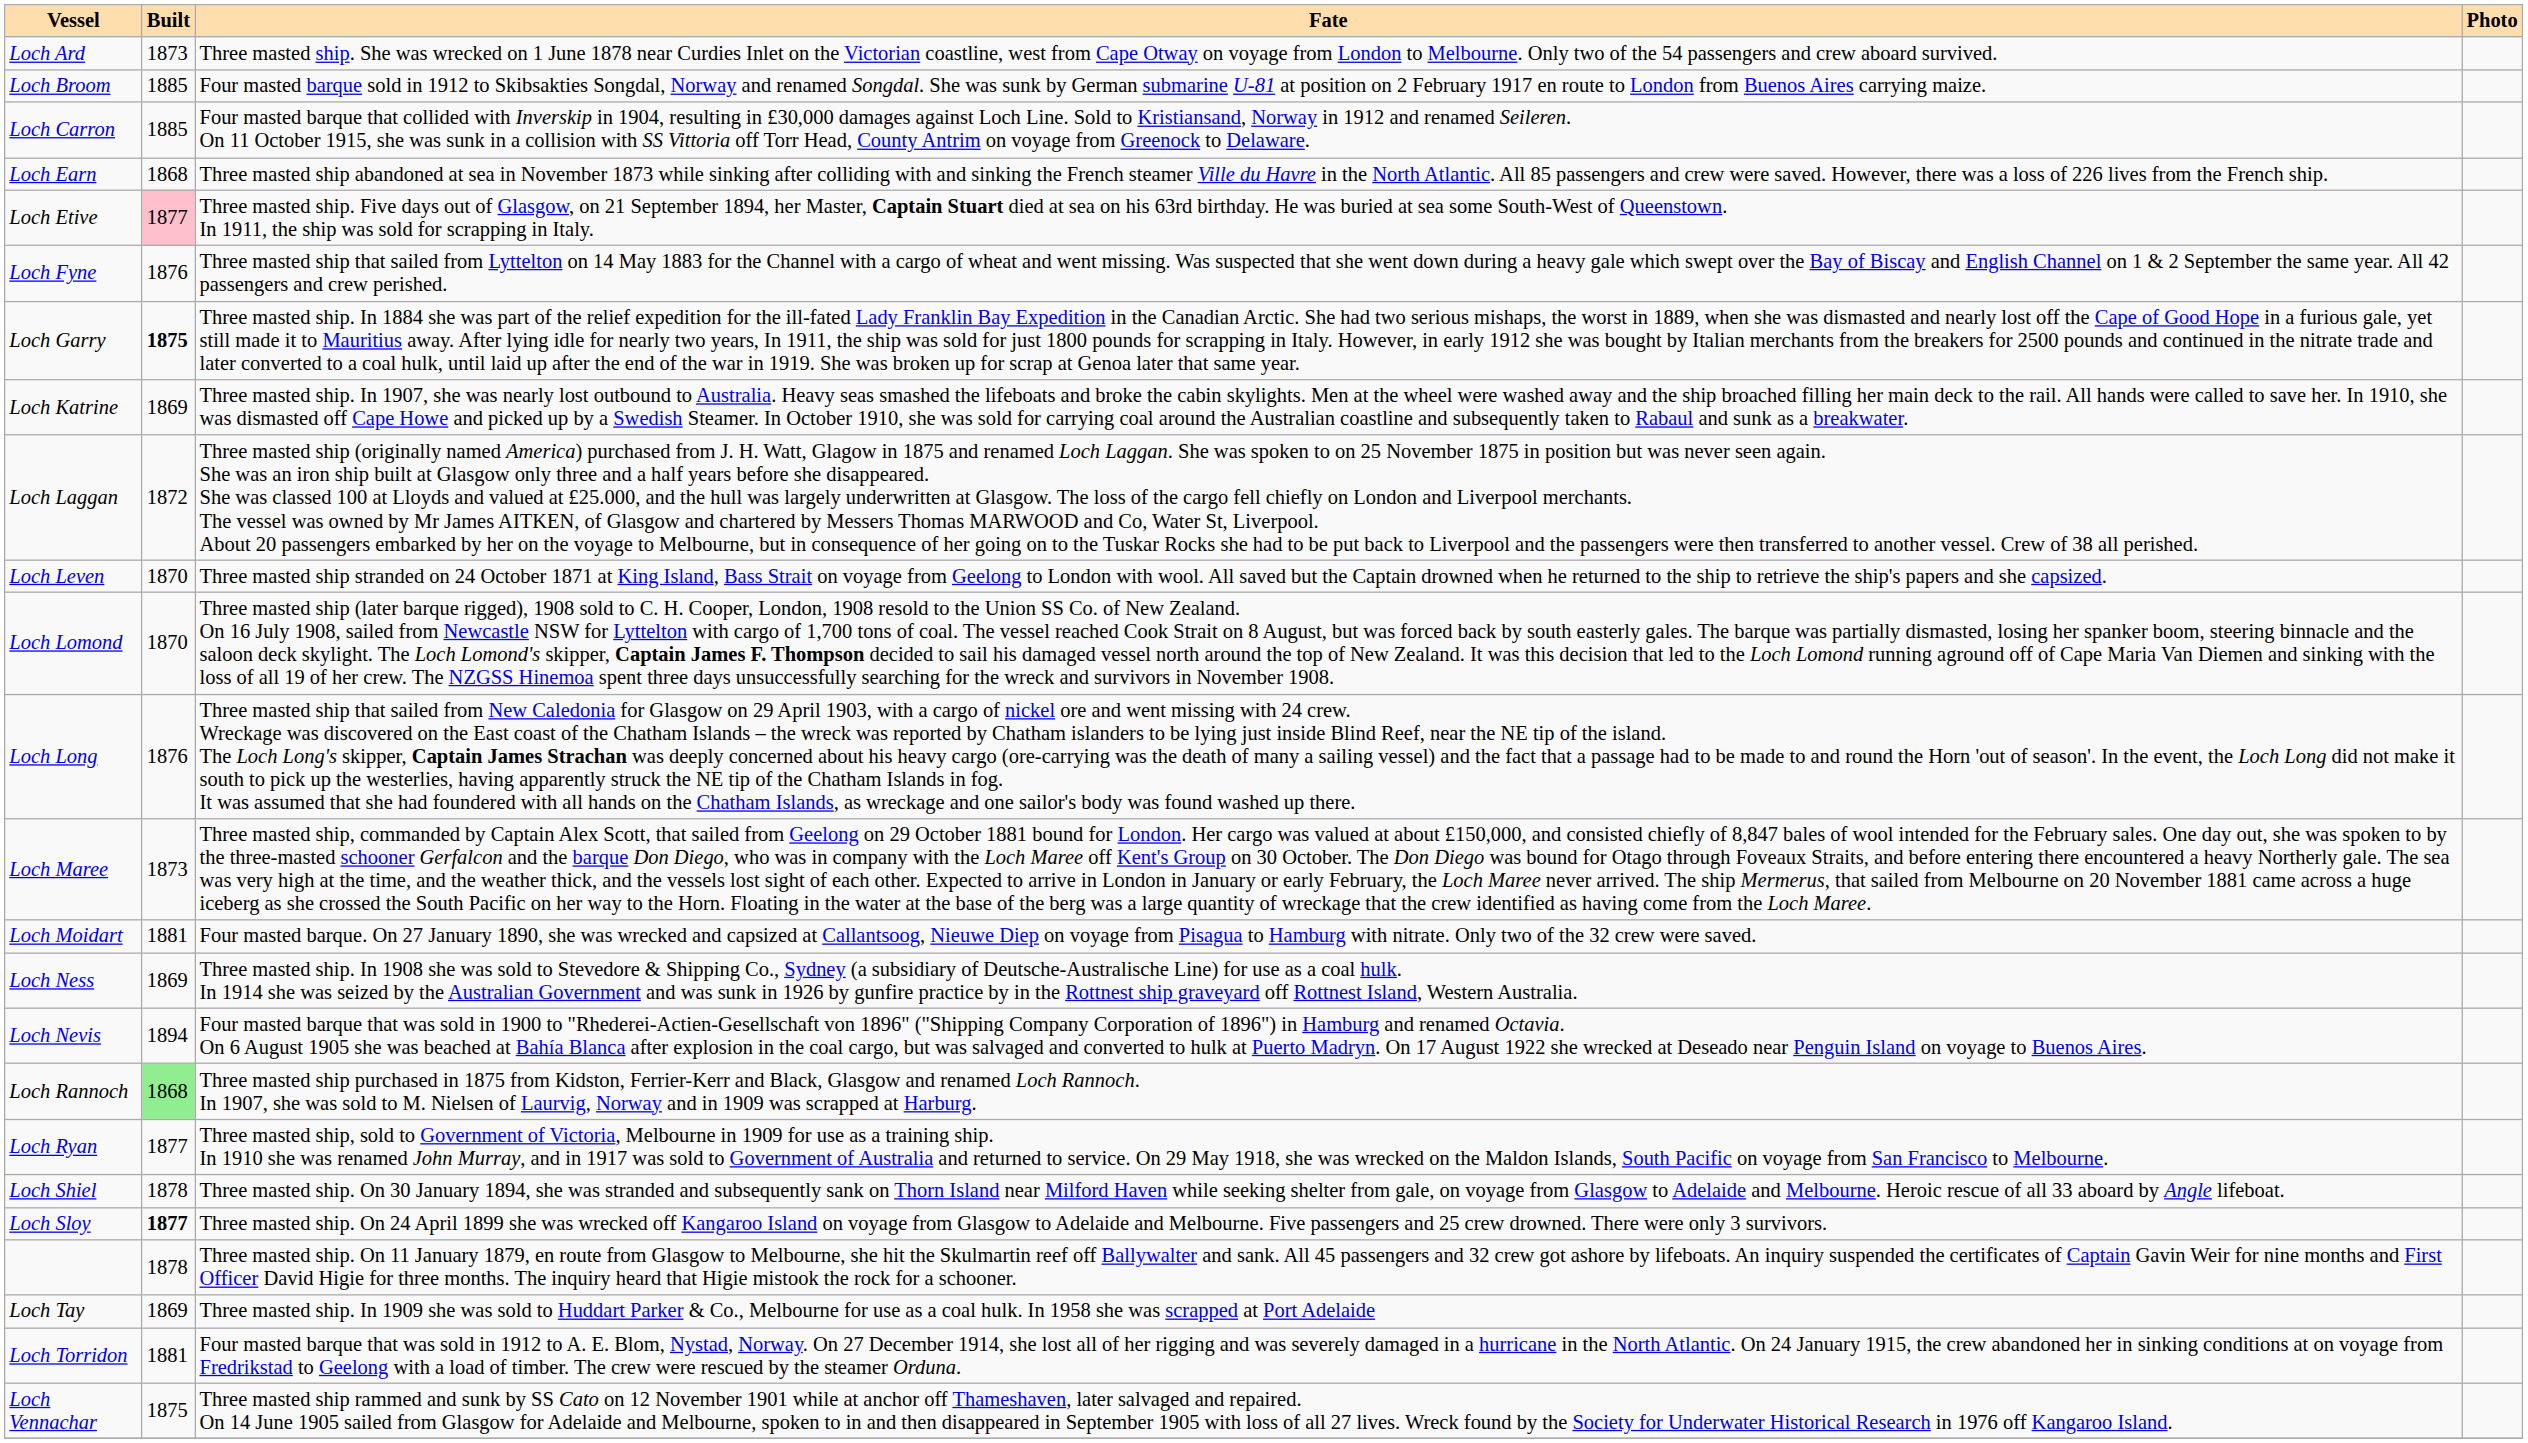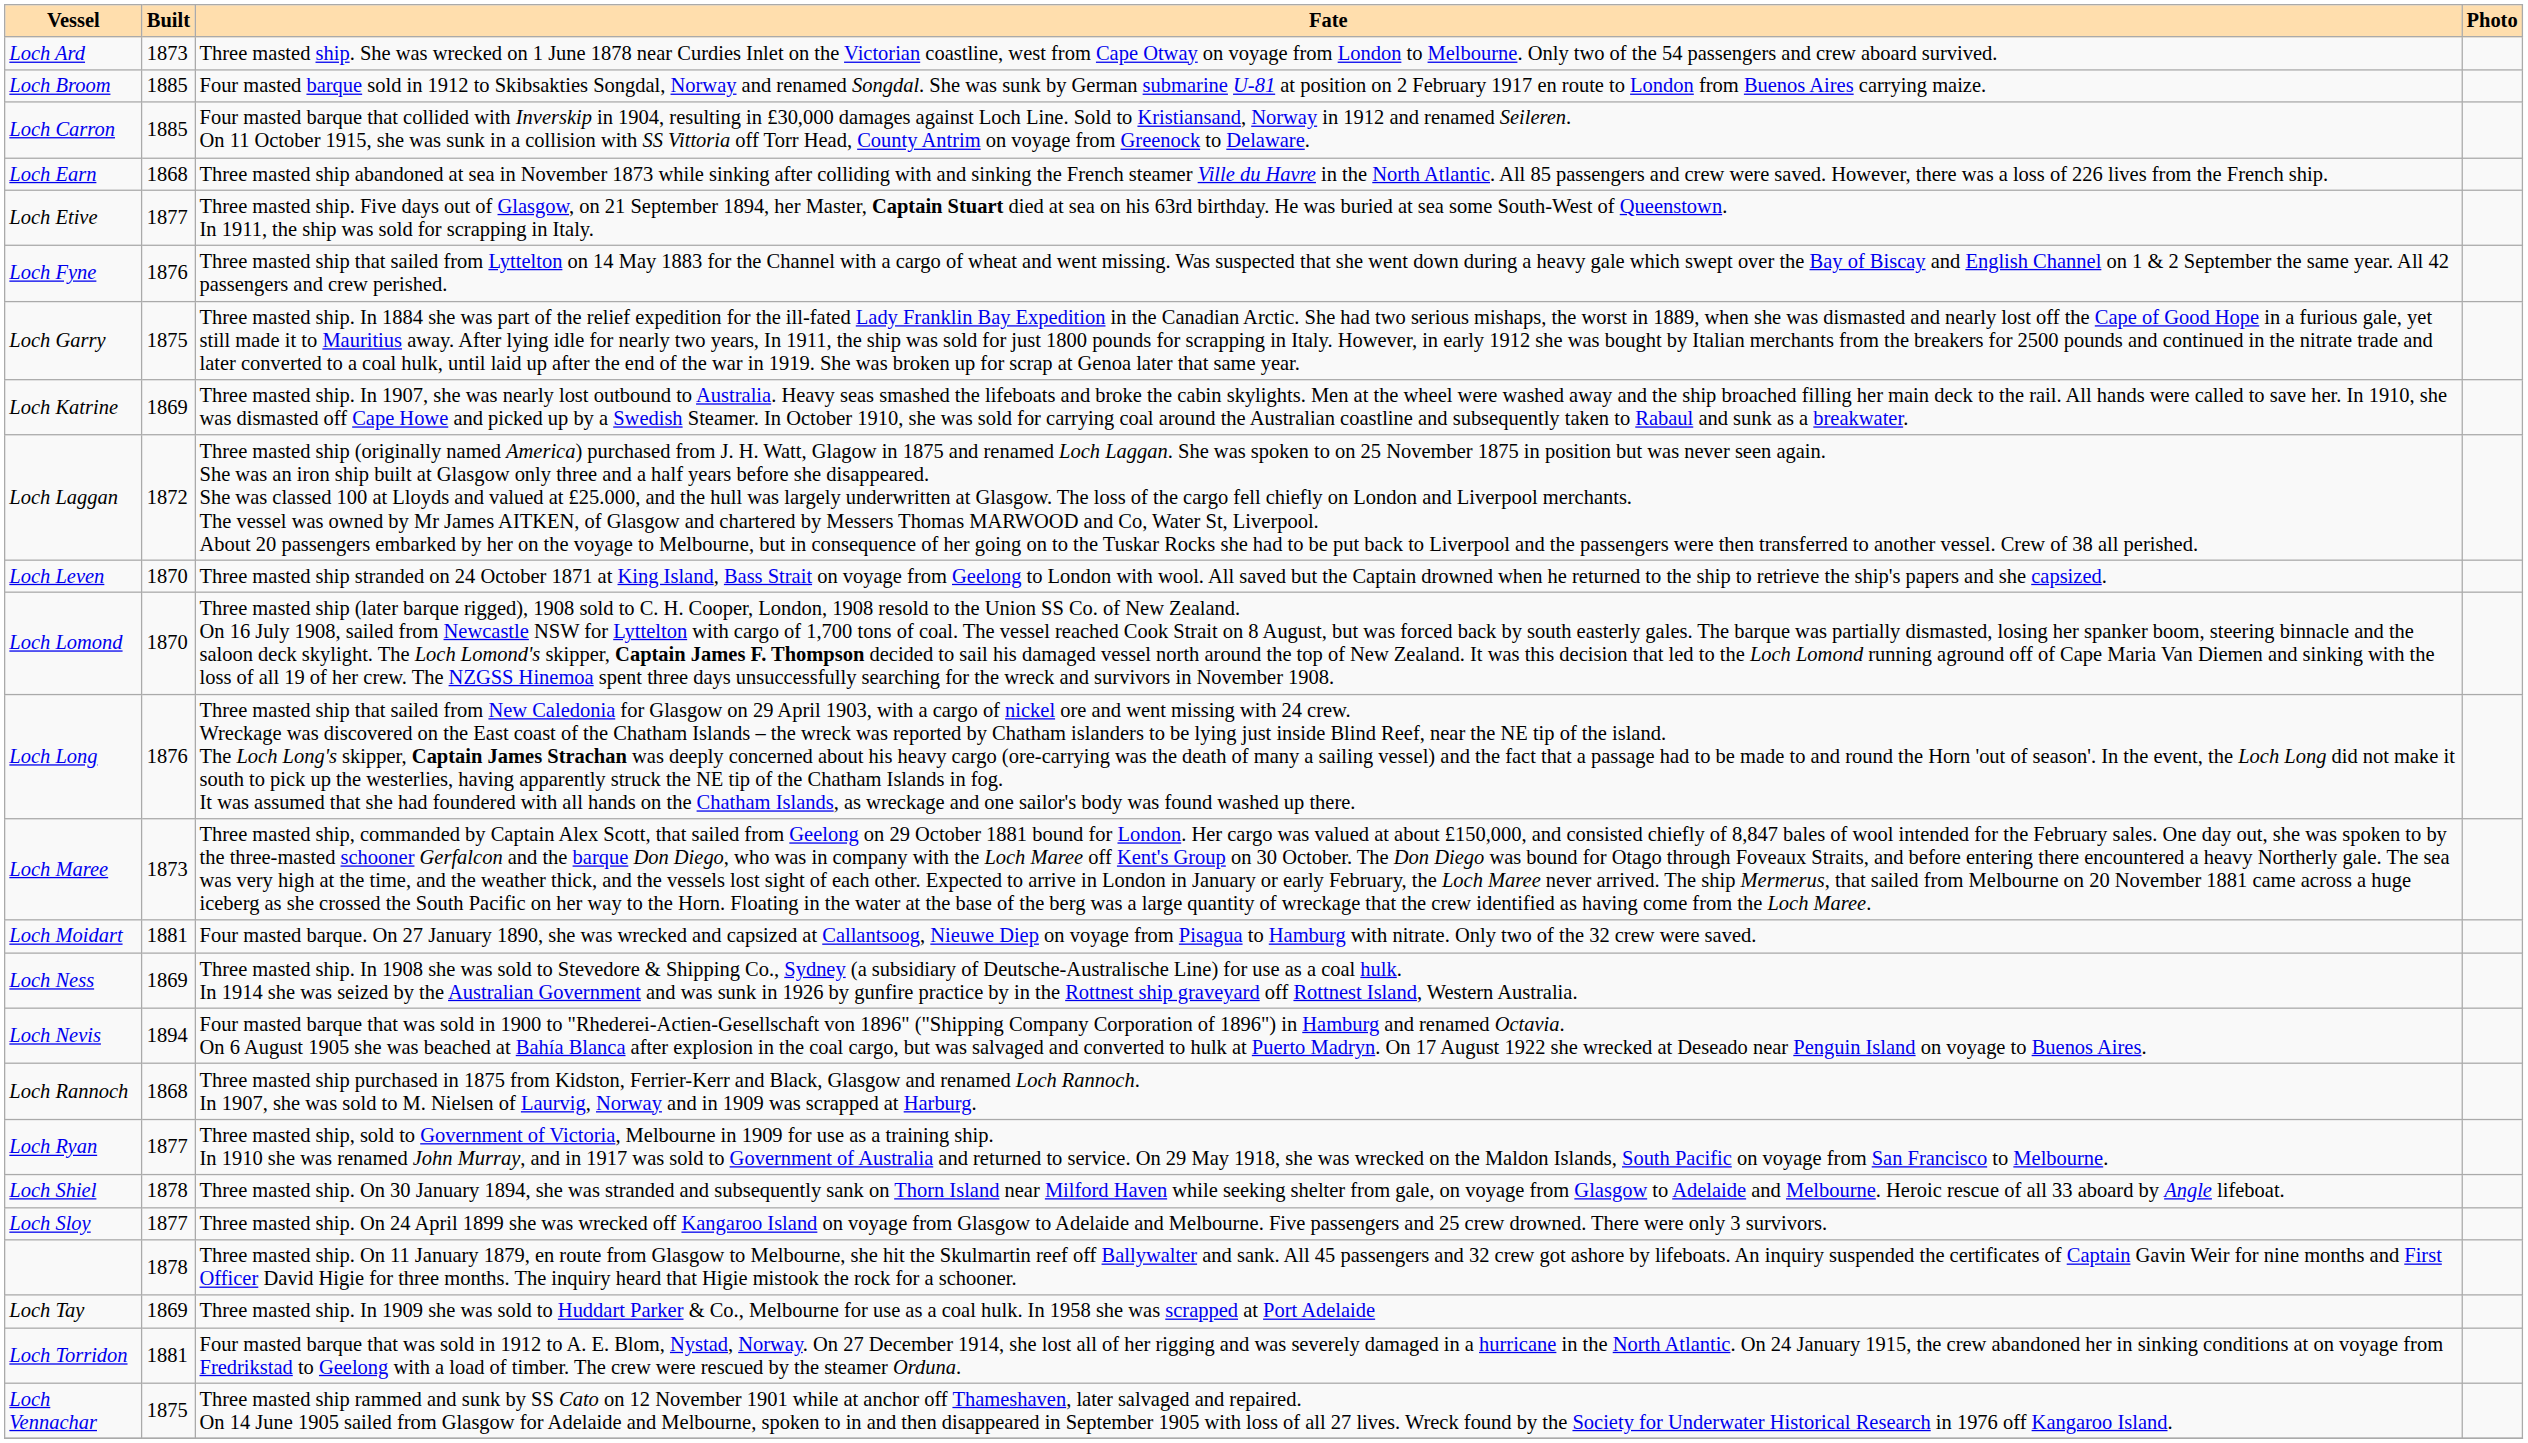(167, 217) pink background -> (167, 217) no background
(167, 340) bold -> (167, 340) normal
(167, 1091) lightgreen background -> (167, 1091) no background
(167, 1223) bold -> (167, 1223) normal
